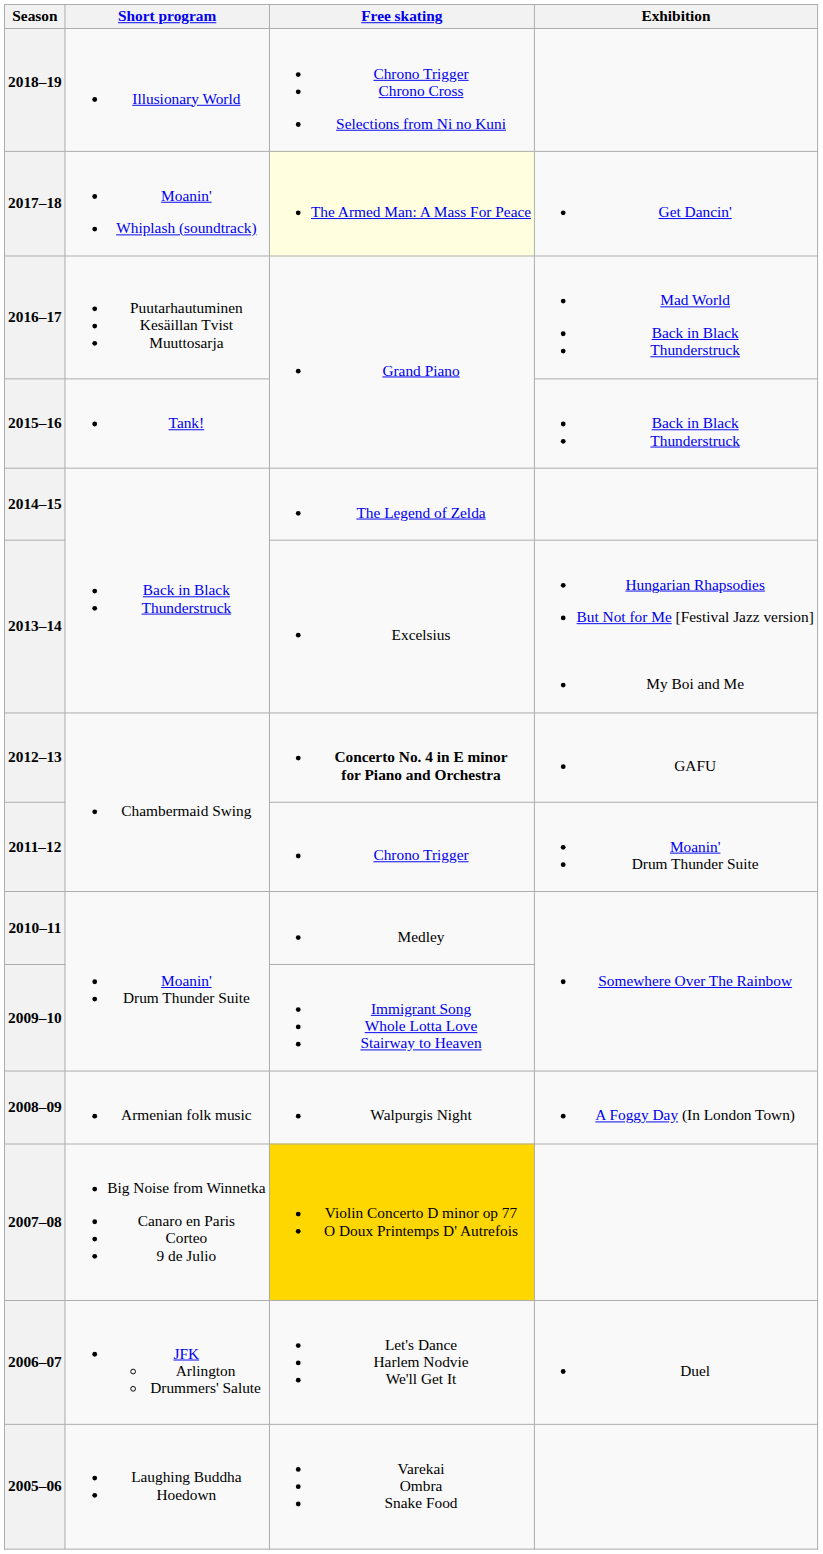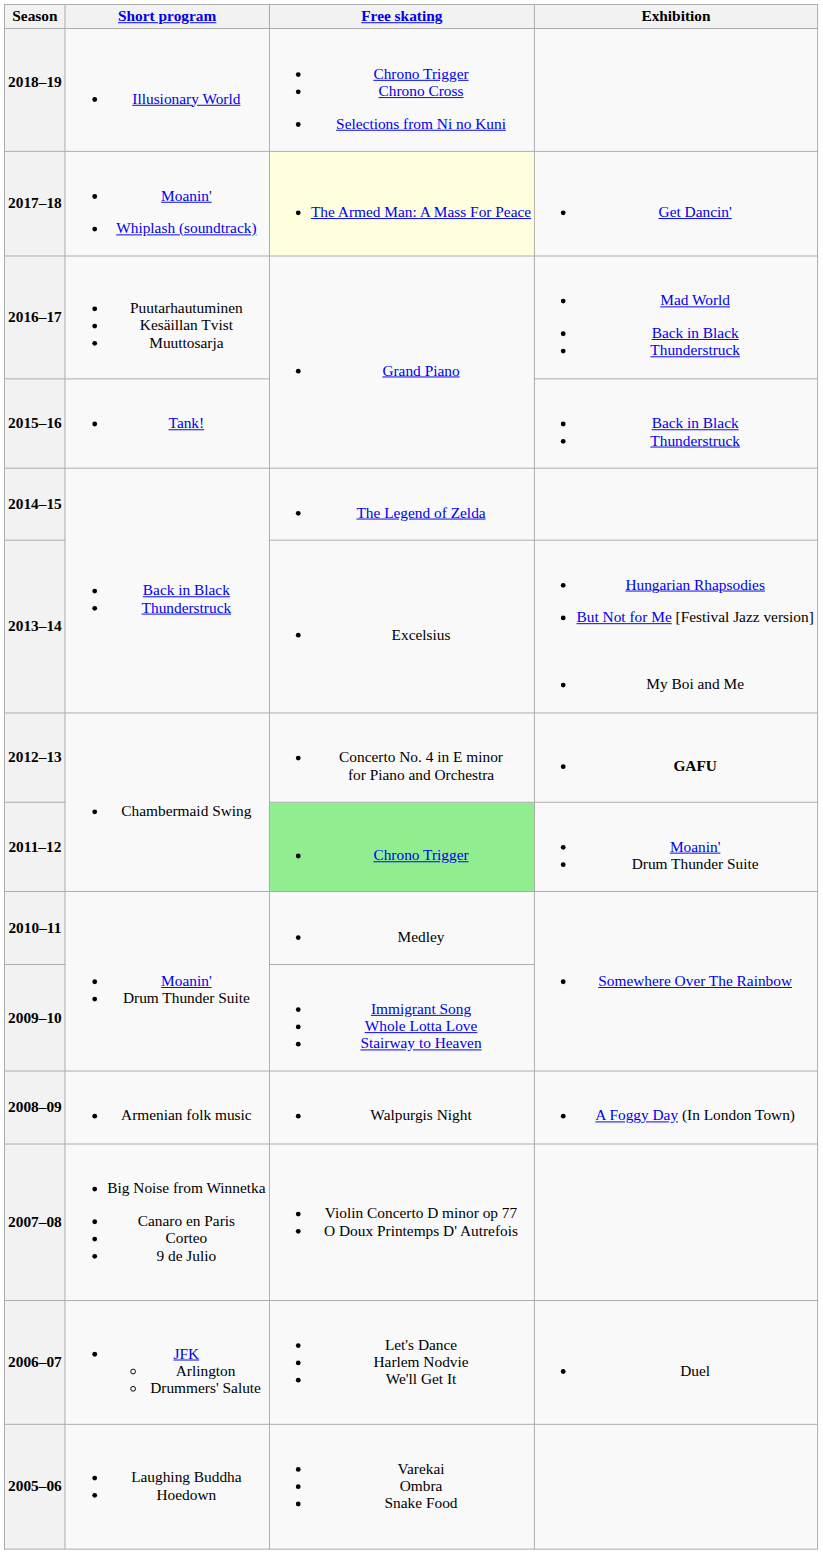(402, 766) bold -> (402, 766) normal
(676, 766) normal -> (676, 766) bold
(402, 856) no background -> (402, 856) lightgreen background
(402, 1231) gold background -> (402, 1231) no background
